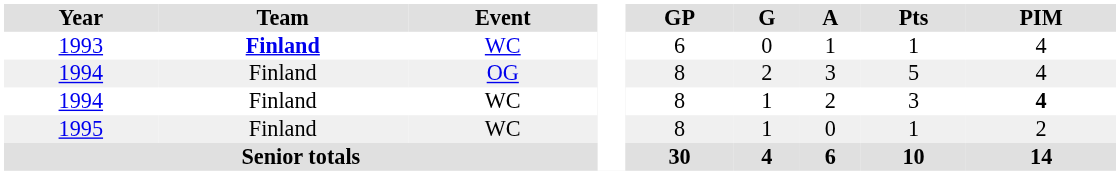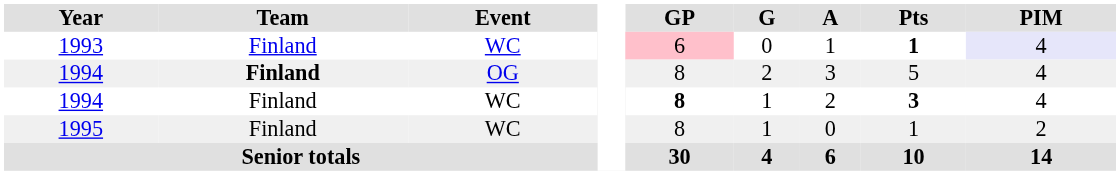(283, 45) bold -> (283, 45) normal
(680, 45) no background -> (680, 45) pink background
(914, 45) normal -> (914, 45) bold
(1041, 45) no background -> (1041, 45) lavender background
(283, 73) normal -> (283, 73) bold
(680, 101) normal -> (680, 101) bold
(914, 101) normal -> (914, 101) bold
(1041, 101) bold -> (1041, 101) normal
